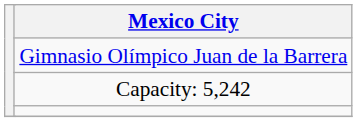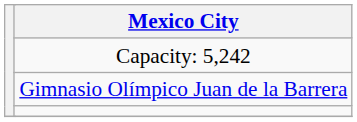(183, 55) Gimnasio Olímpico Juan de la Barrera -> (183, 55) Capacity: 5,242
(183, 88) Capacity: 5,242 -> (183, 88) Gimnasio Olímpico Juan de la Barrera
